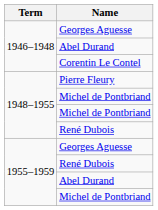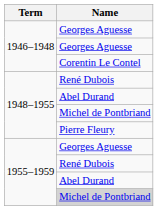(87, 46) Abel Durand -> (96, 46) Georges Aguesse
(87, 79) Pierre Fleury -> (87, 79) René Dubois
(105, 96) Michel de Pontbriand -> (87, 96) Abel Durand
(87, 130) René Dubois -> (87, 130) Pierre Fleury
(105, 197) no background -> (105, 197) lightgrey background
